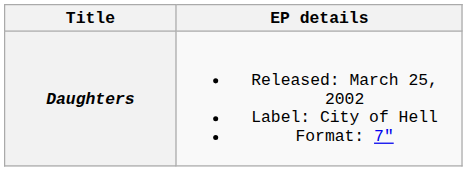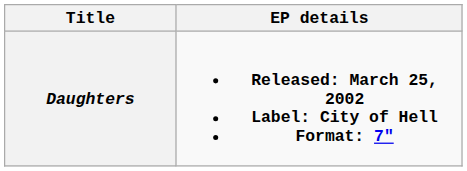(319, 108) normal -> (319, 108) bold
